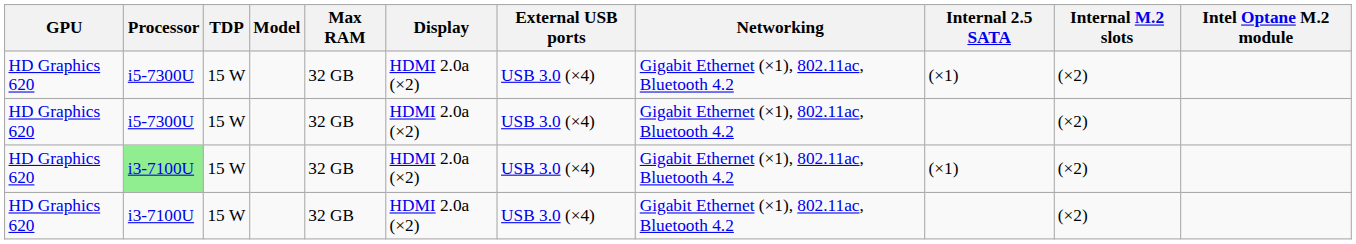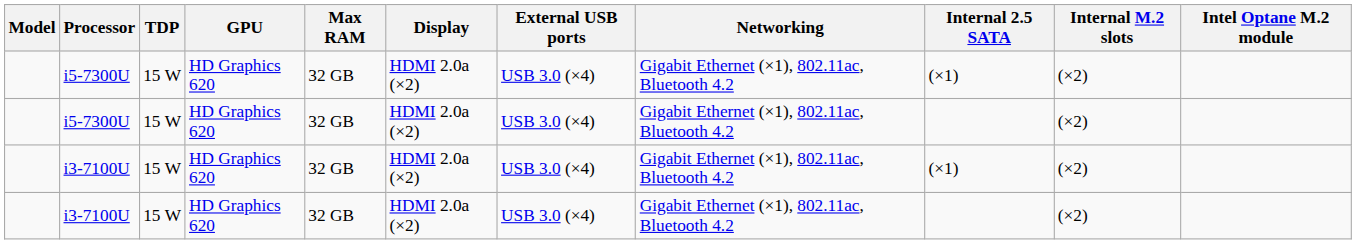columns swapped: (277, 27) <-> (64, 27)
(161, 168) lightgreen background -> (97, 168) no background
